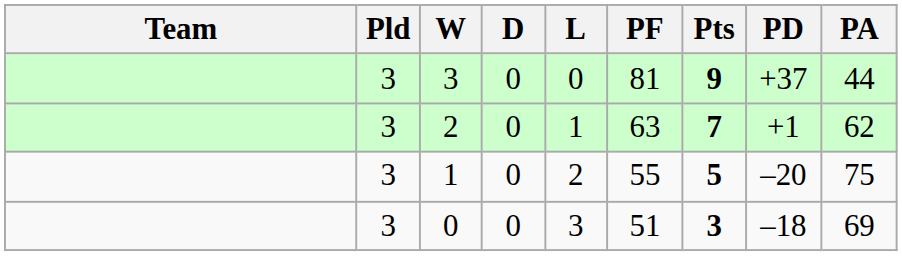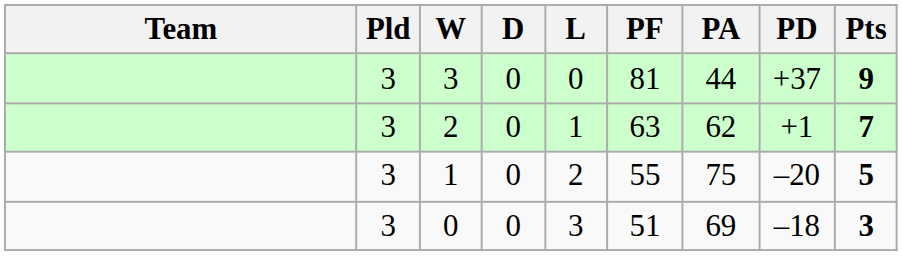columns swapped: (859, 28) <-> (714, 28)
